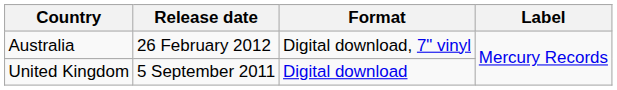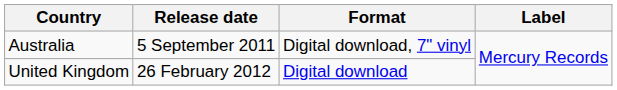(204, 44) 26 February 2012 -> (206, 44) 5 September 2011
(206, 71) 5 September 2011 -> (204, 71) 26 February 2012
